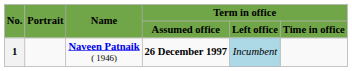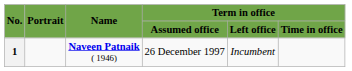(186, 52) bold -> (185, 52) normal
(255, 52) lightblue background -> (253, 52) no background
